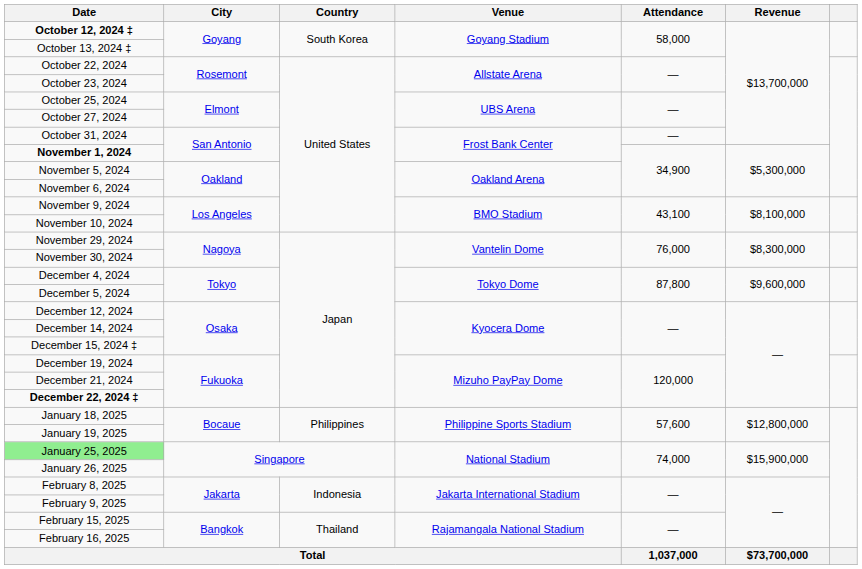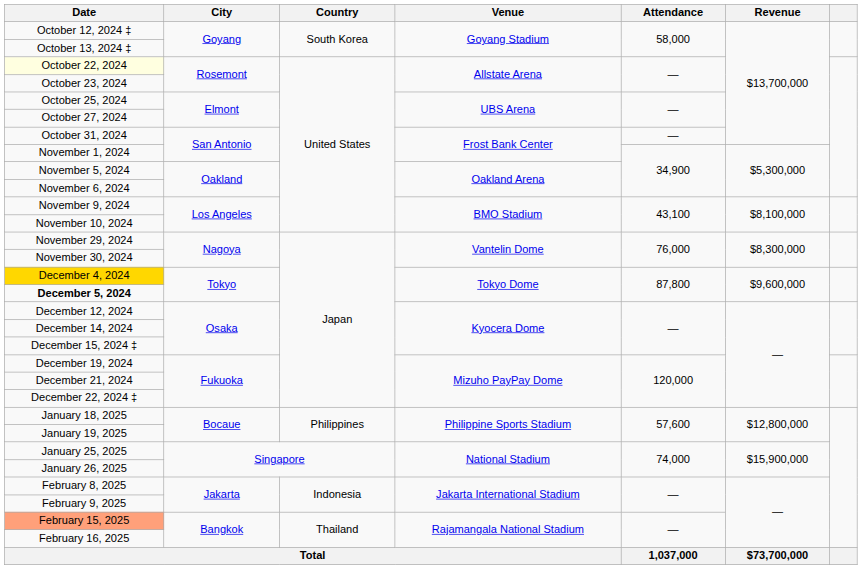(84, 30) bold -> (84, 30) normal
(84, 65) no background -> (84, 65) lightyellow background
(84, 153) bold -> (84, 153) normal
(84, 275) no background -> (84, 275) gold background
(84, 293) normal -> (84, 293) bold
(84, 398) bold -> (84, 398) normal
(84, 450) lightgreen background -> (84, 450) no background
(84, 521) no background -> (84, 521) lightsalmon background
